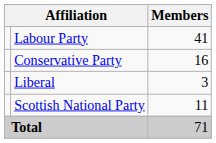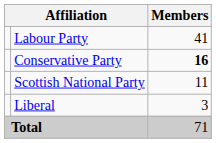(201, 60) normal -> (201, 60) bold
rows swapped: (35, 82) <-> (79, 104)
